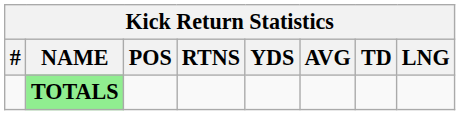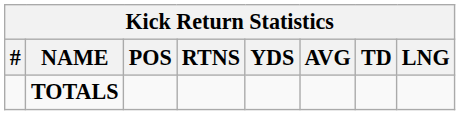(75, 92) lightgreen background -> (75, 92) no background
